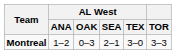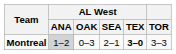(61, 42) no background -> (61, 42) lightgrey background
(135, 42) normal -> (135, 42) bold
